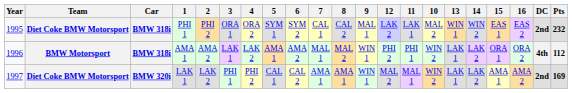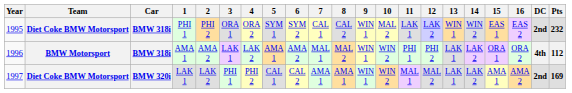columns swapped: (434, 10) <-> (389, 10)
(367, 29) MAL 1 -> (366, 29) WIN 1
